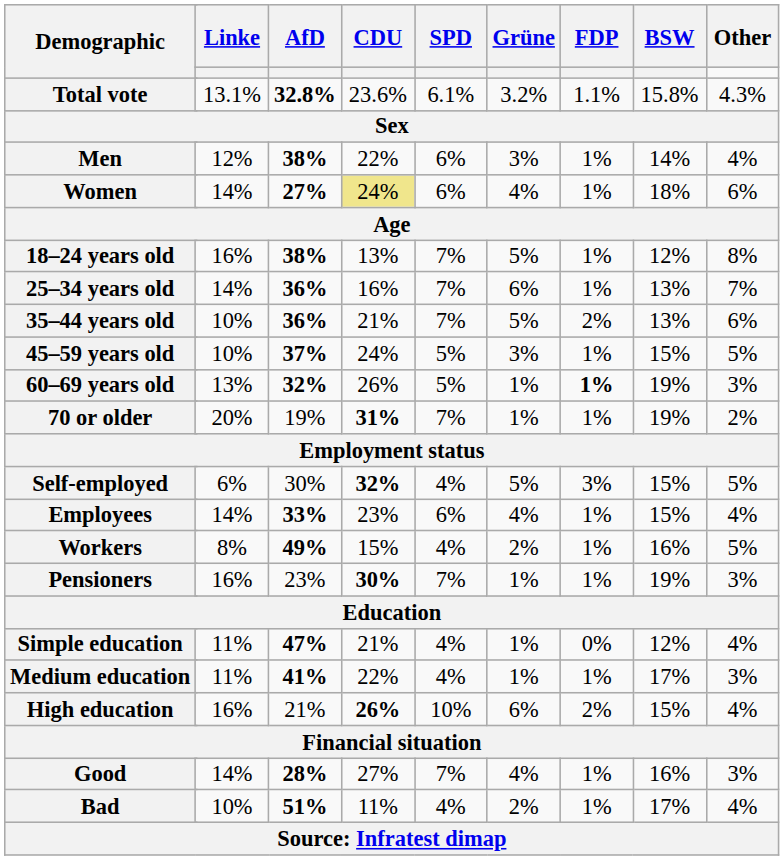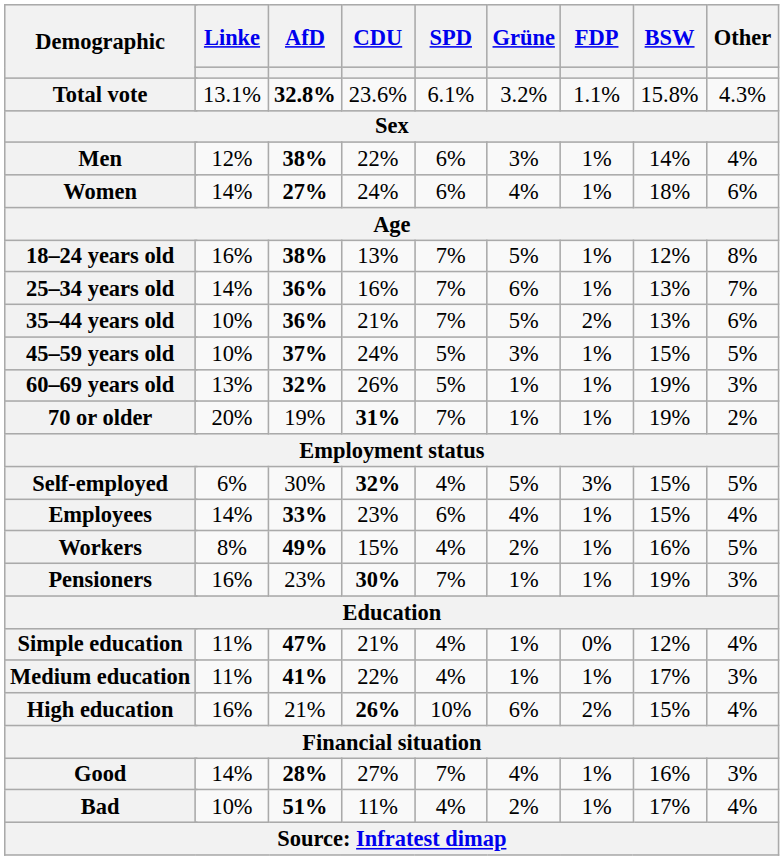(378, 191) khaki background -> (378, 191) no background
(597, 386) bold -> (597, 386) normal
